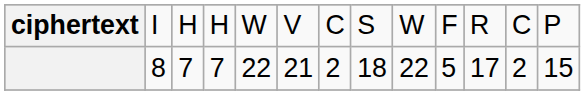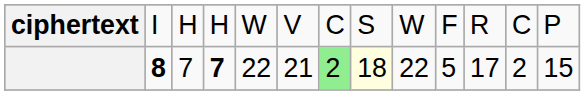(158, 68) normal -> (158, 68) bold
(217, 68) normal -> (217, 68) bold
(333, 68) no background -> (333, 68) lightgreen background
(372, 68) no background -> (372, 68) lightyellow background
